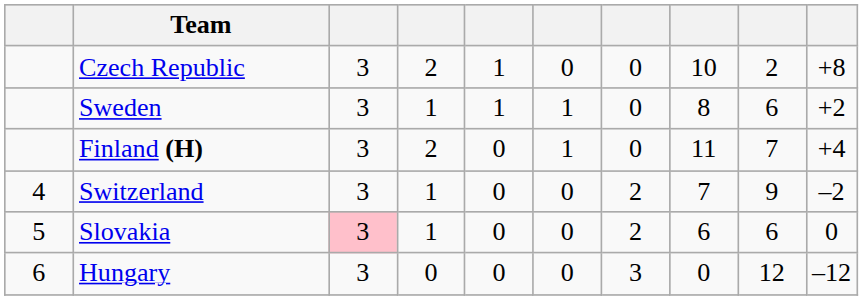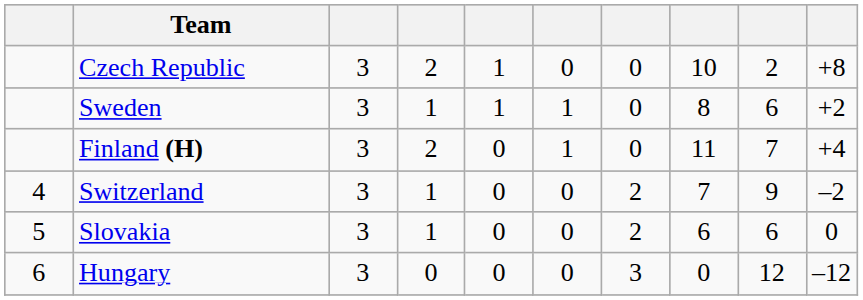(363, 231) pink background -> (363, 231) no background
